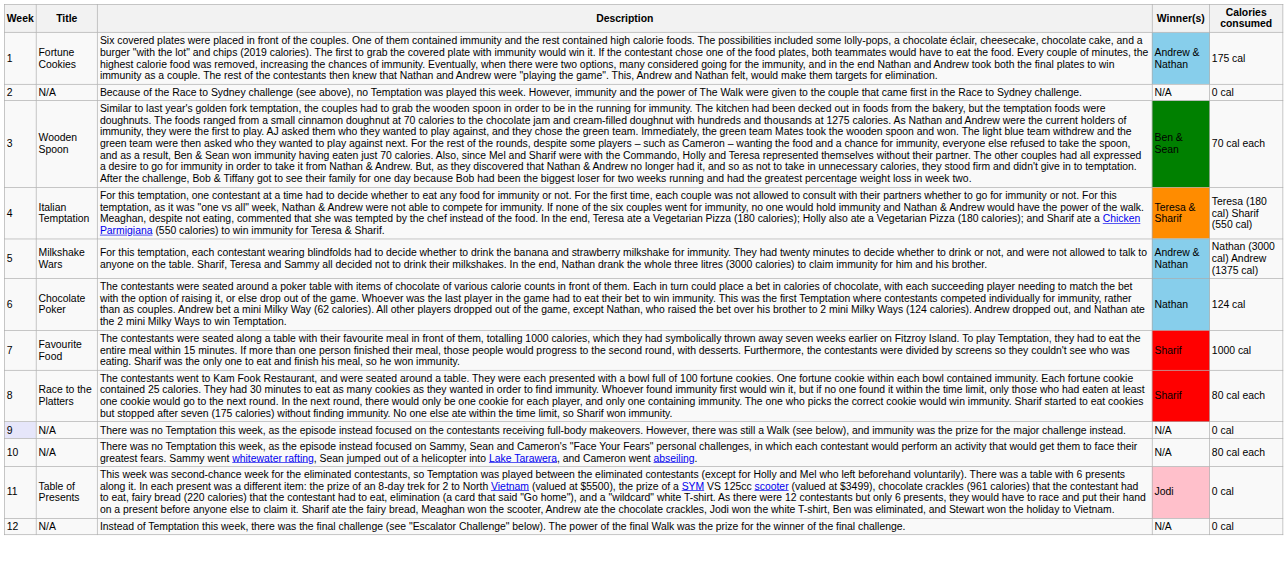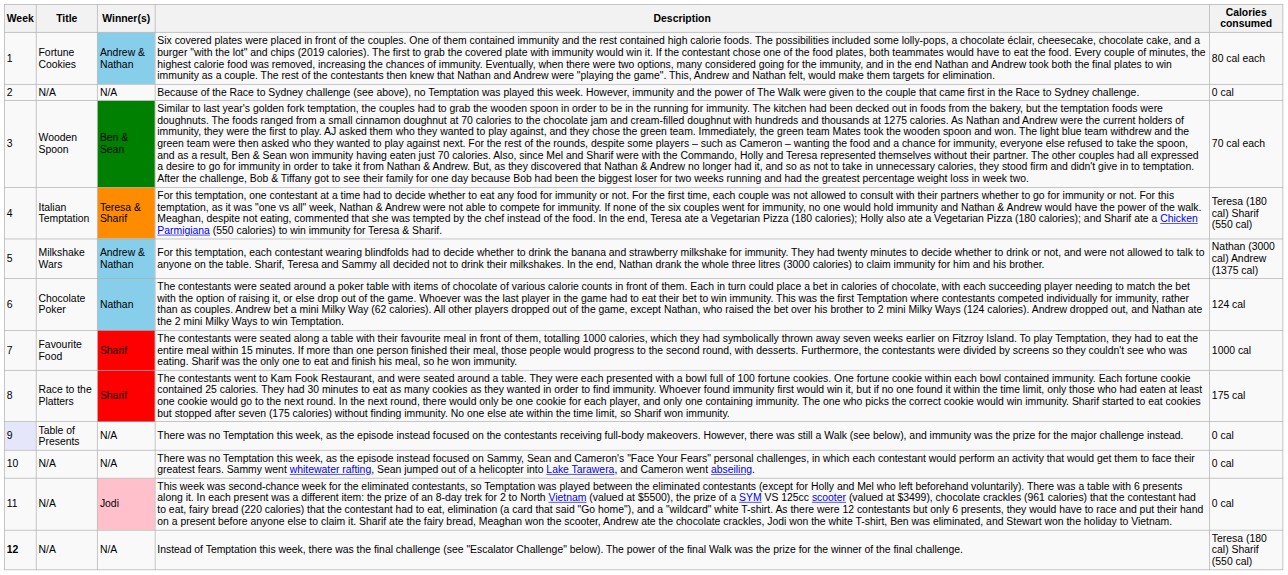columns swapped: (625, 18) <-> (1181, 18)
(1229, 58) 175 cal -> (1238, 58) 80 cal each
(1238, 396) 80 cal each -> (1229, 396) 175 cal
(47, 430) N/A -> (59, 436) Table of Presents
(1238, 452) 80 cal each -> (1223, 464) 0 cal
(59, 492) Table of Presents -> (47, 504) N/A
(13, 526) normal -> (13, 549) bold
(1223, 526) 0 cal -> (1239, 549) Teresa (180 cal) Sharif (550 cal)
